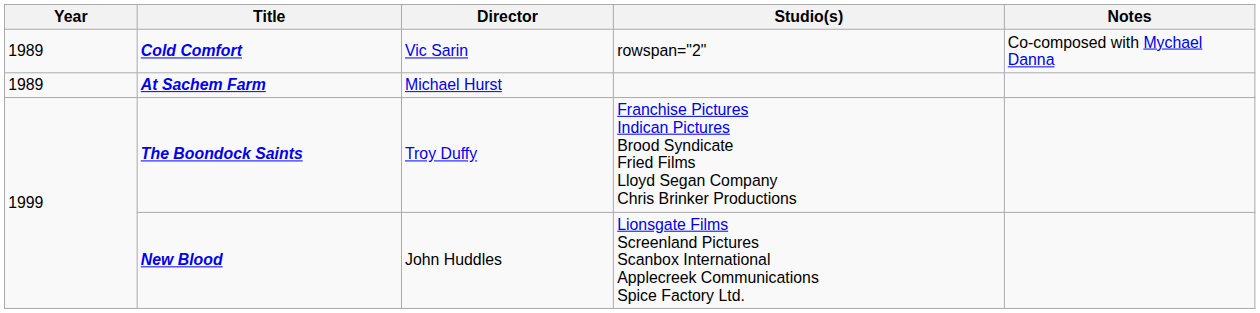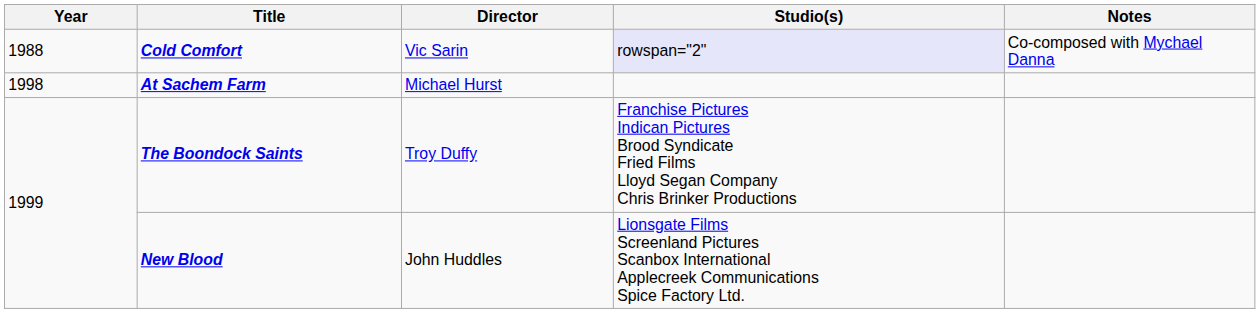(26, 51) 1989 -> (26, 51) 1988
(662, 51) no background -> (662, 51) lavender background
(26, 85) 1989 -> (26, 85) 1998
